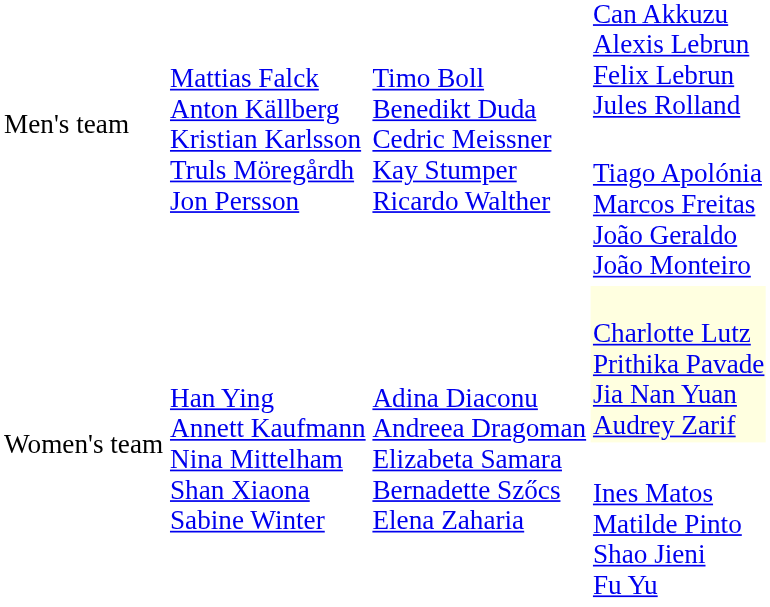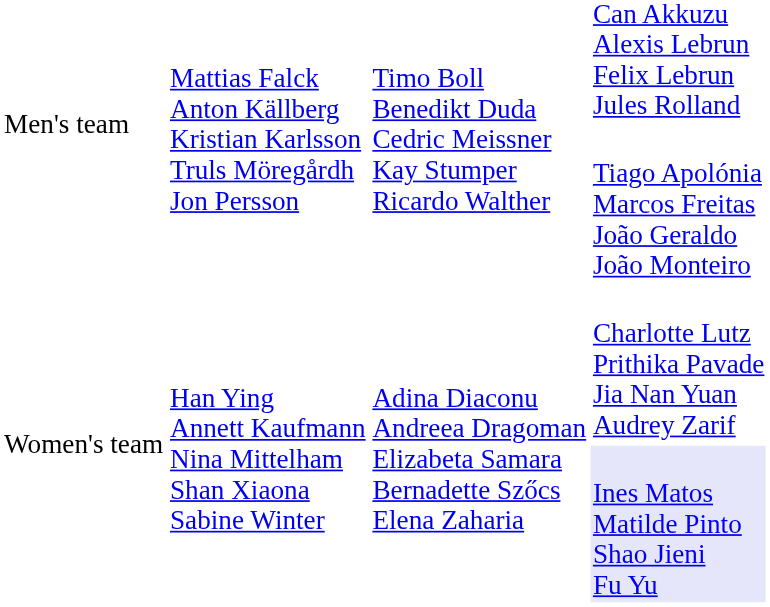(679, 379) lightyellow background -> (679, 379) no background
(667, 538) no background -> (667, 538) lavender background
